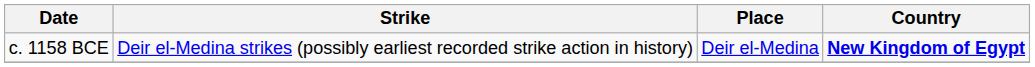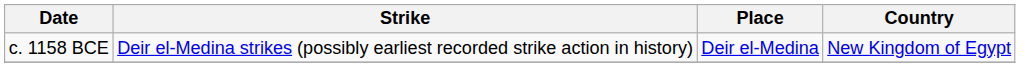(926, 47) bold -> (919, 47) normal
